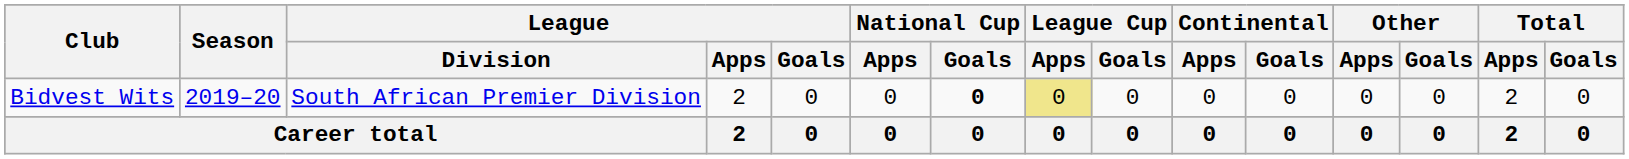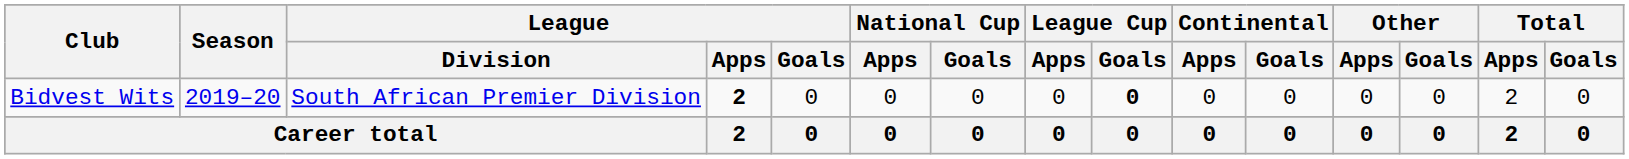(739, 98) normal -> (739, 98) bold
(978, 98) bold -> (978, 98) normal
(1059, 98) khaki background -> (1059, 98) no background
(1133, 98) normal -> (1133, 98) bold
